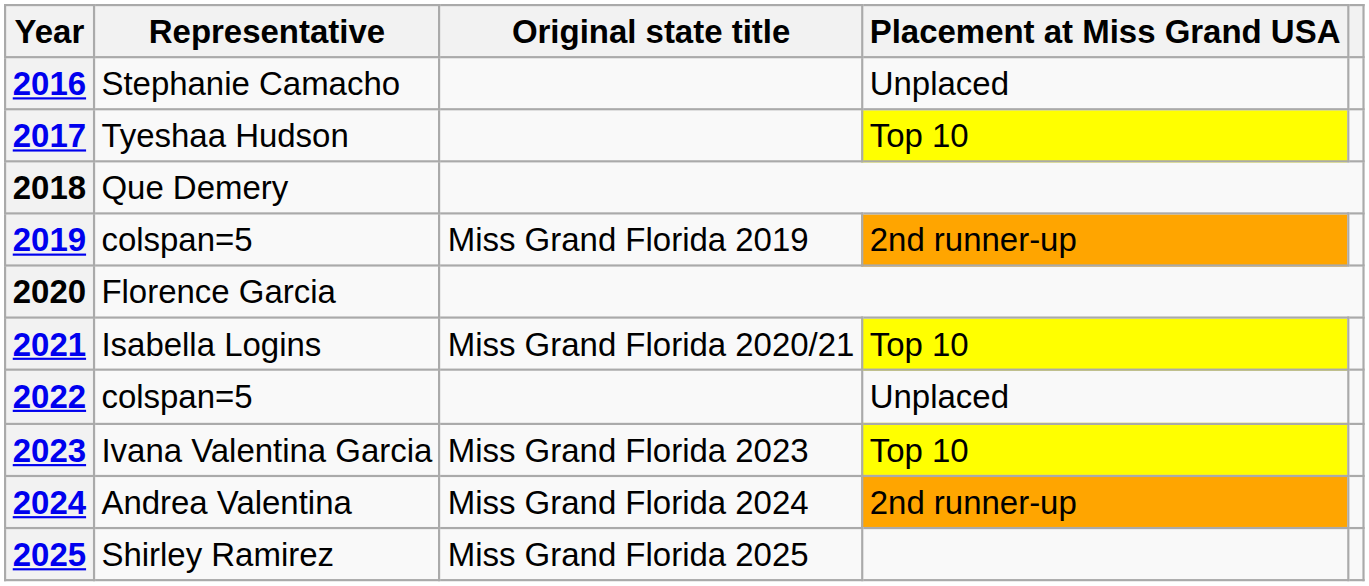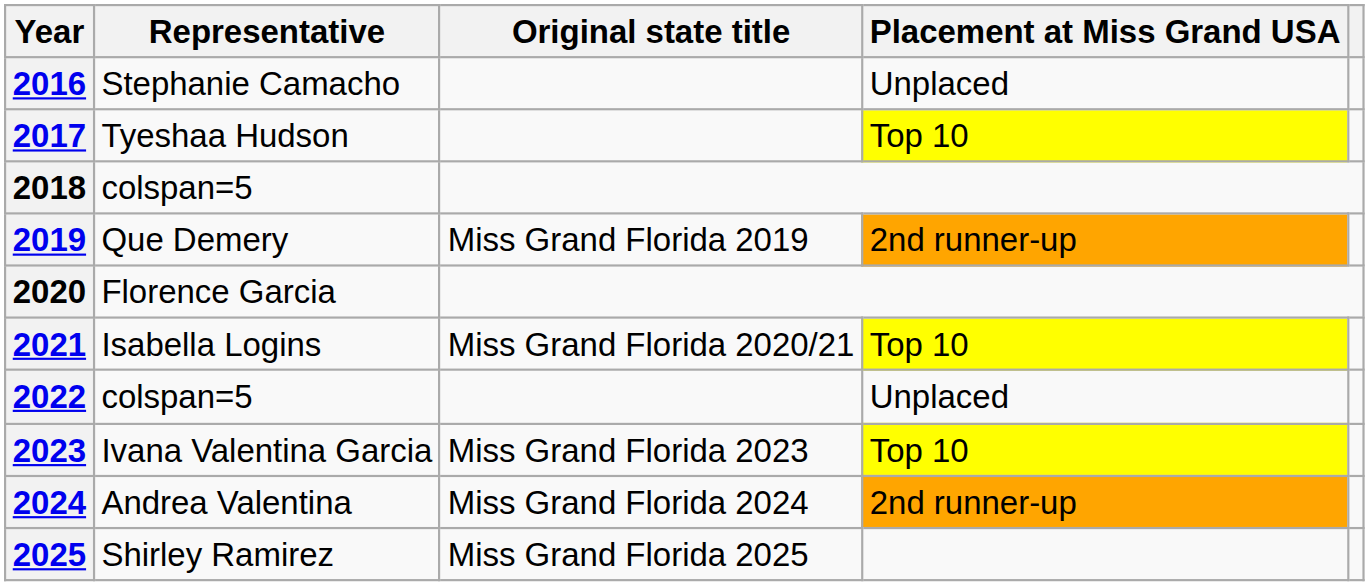(195, 188) Que Demery -> (177, 188) colspan=5
(177, 240) colspan=5 -> (195, 240) Que Demery
